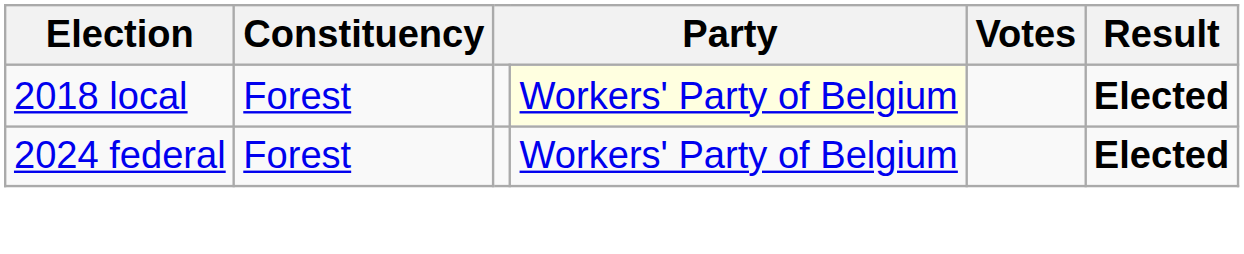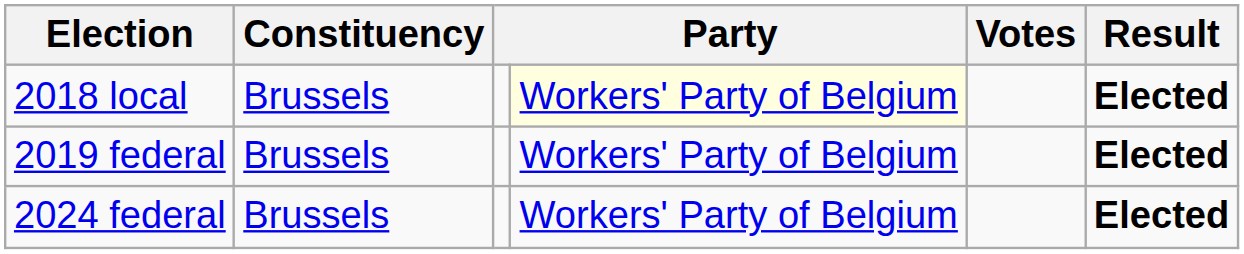(297, 95) Forest -> (316, 95) Brussels
+ row: (120, 155)
(297, 155) Forest -> (316, 215) Brussels
